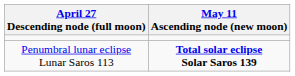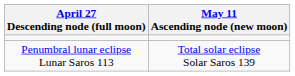(219, 55) bold -> (219, 55) normal
